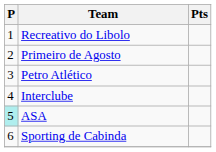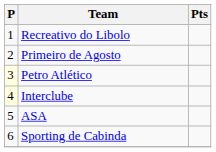(11, 75) no background -> (11, 75) lightyellow background
(11, 95) no background -> (11, 95) lightyellow background
(11, 116) paleturquoise background -> (11, 116) no background
